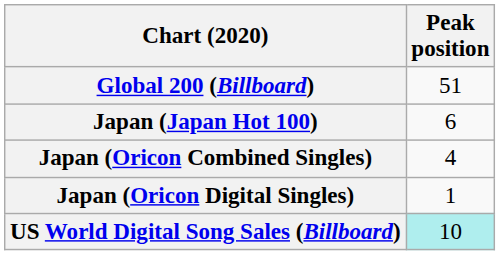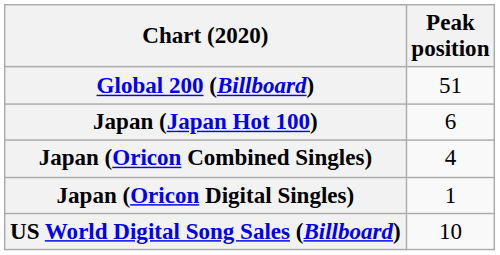(450, 231) paleturquoise background -> (450, 231) no background
